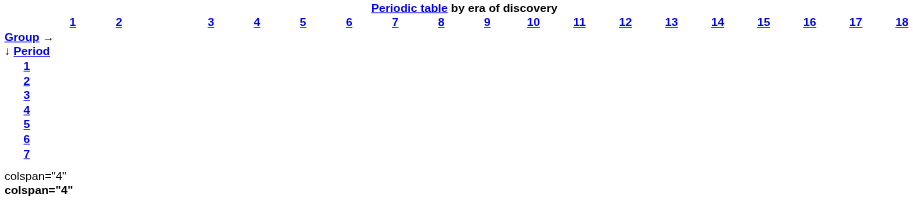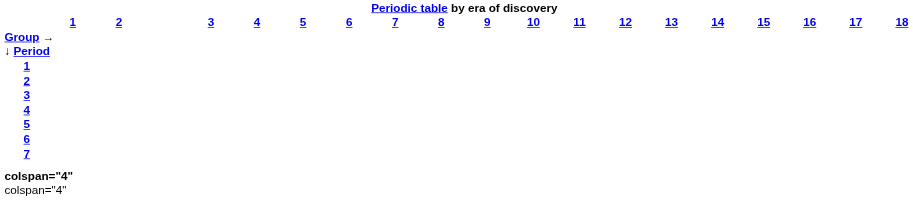(35, 176) normal -> (39, 176) bold
(39, 190) bold -> (35, 190) normal
